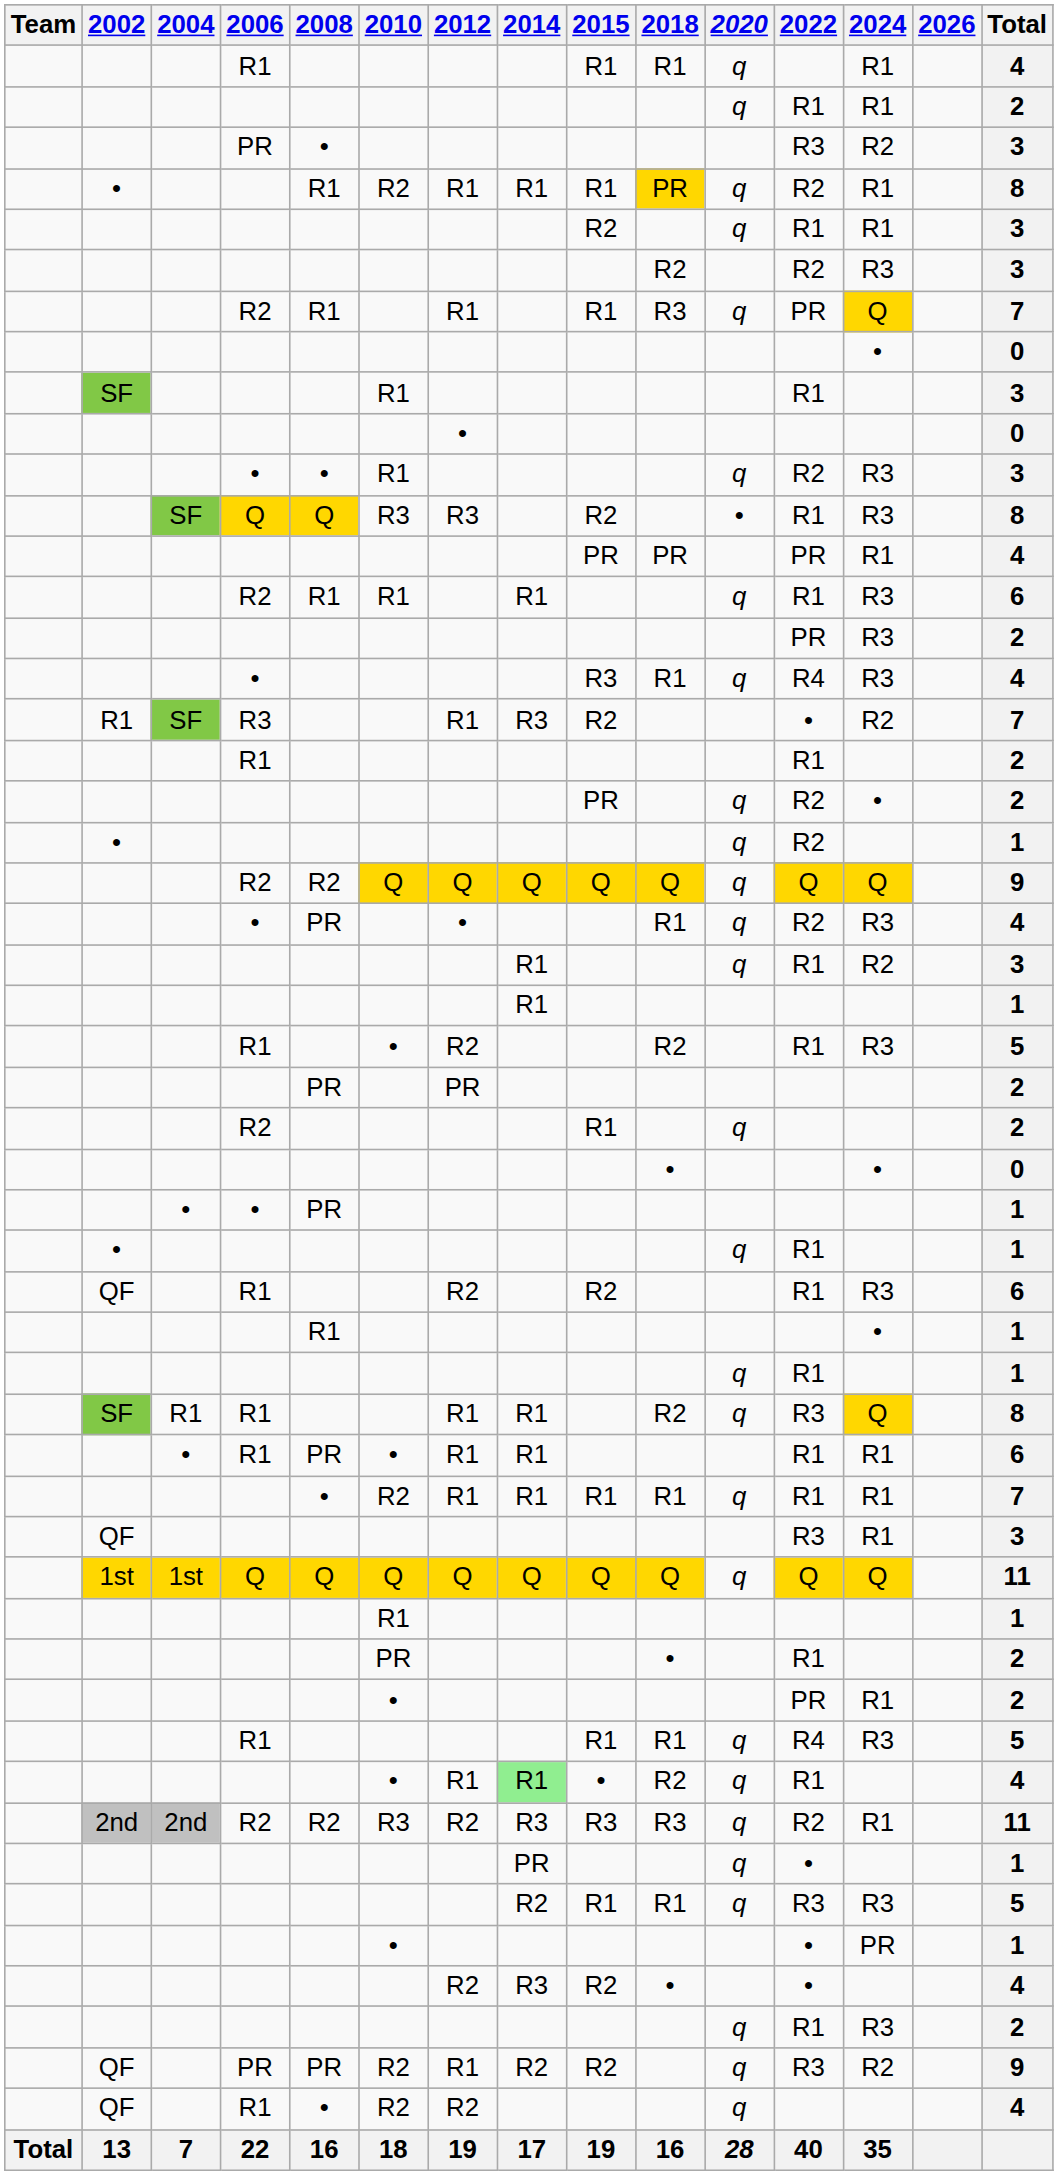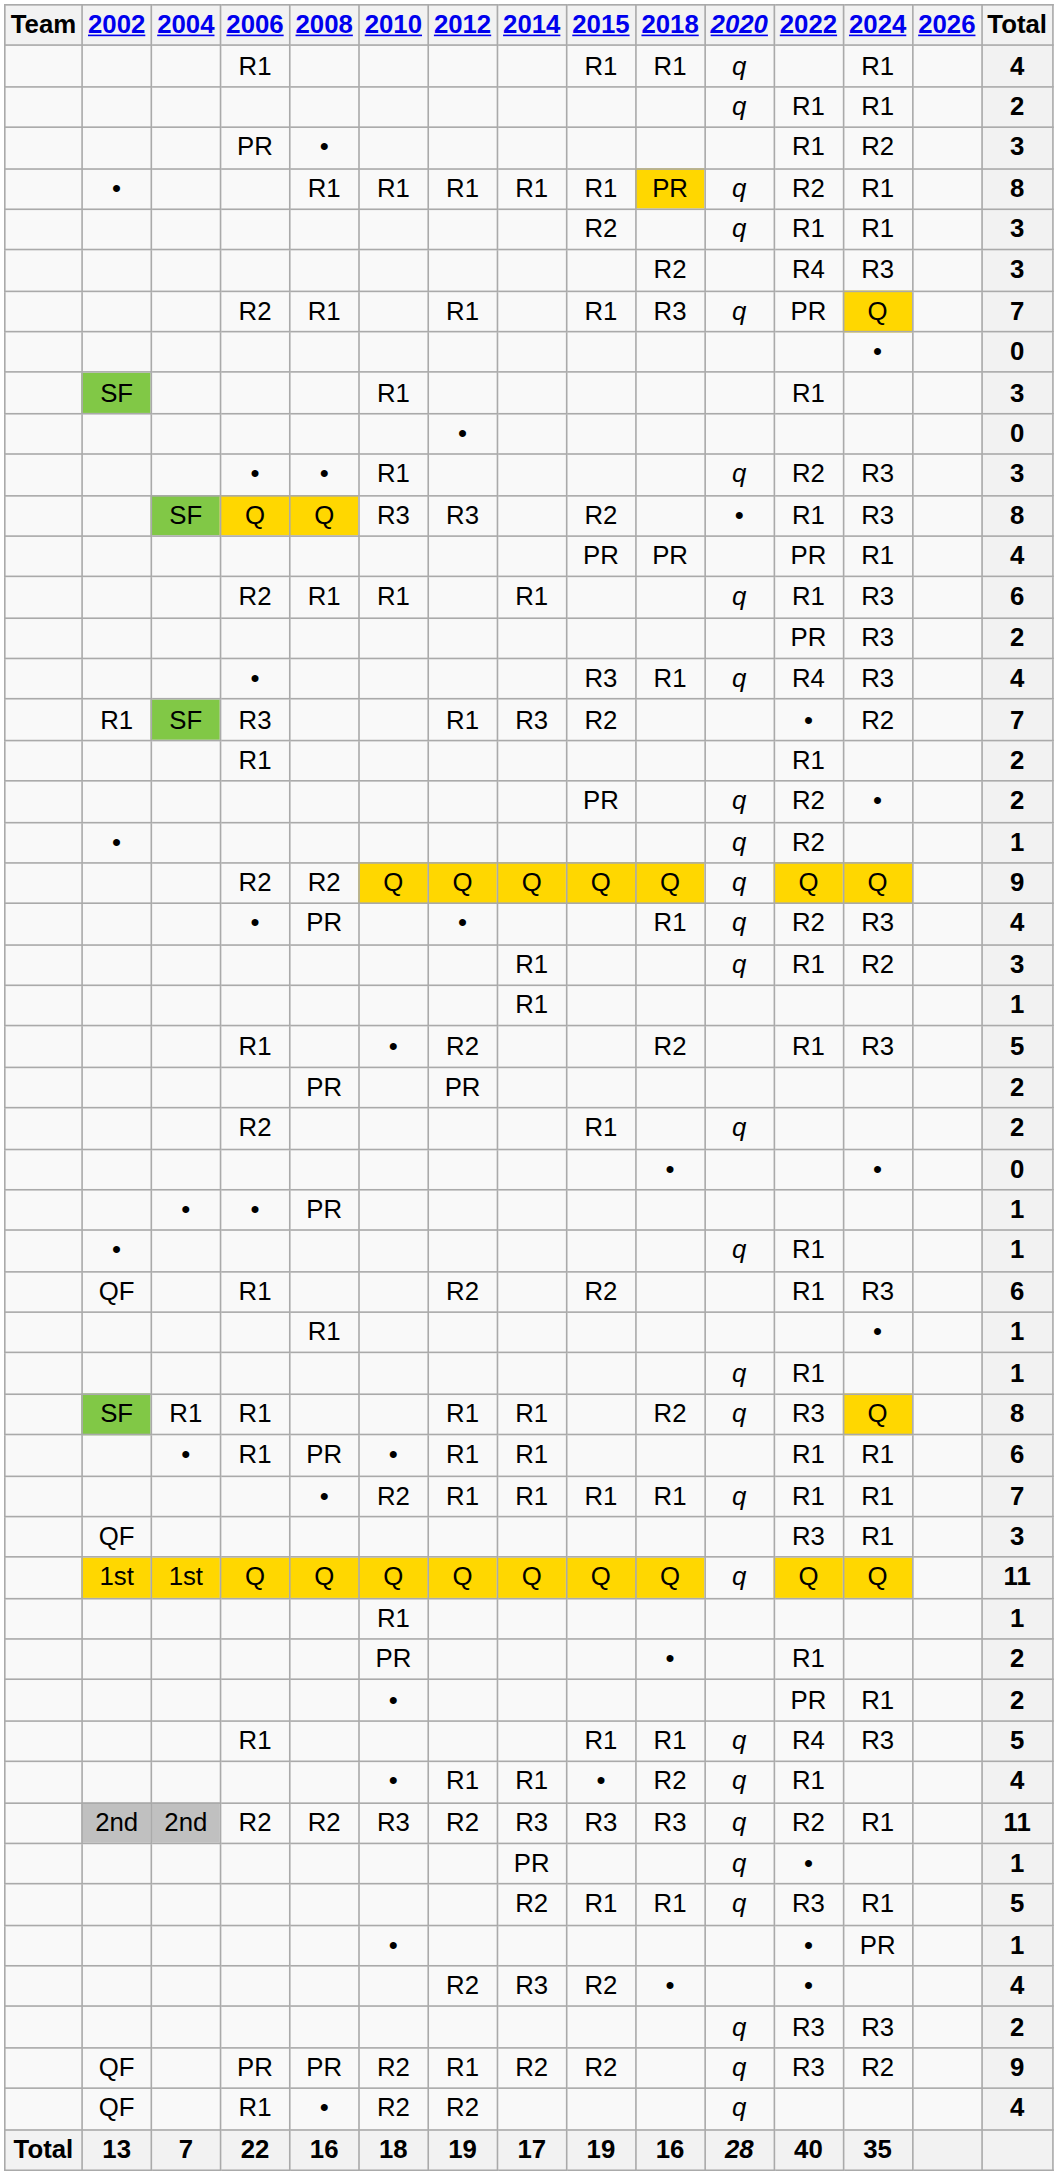(808, 147) R3 -> (808, 147) R1
(393, 188) R2 -> (393, 188) R1
(808, 270) R2 -> (808, 270) R4
(532, 1781) lightgreen background -> (532, 1781) no background
(878, 1904) R3 -> (878, 1904) R1
(808, 2026) R1 -> (808, 2026) R3
